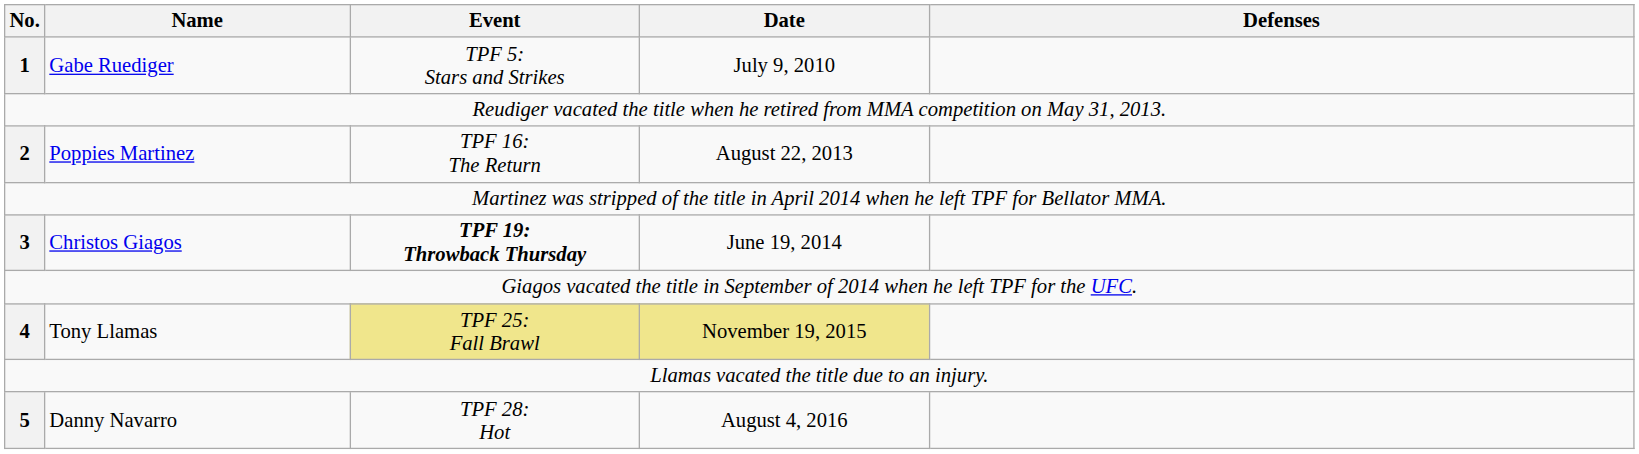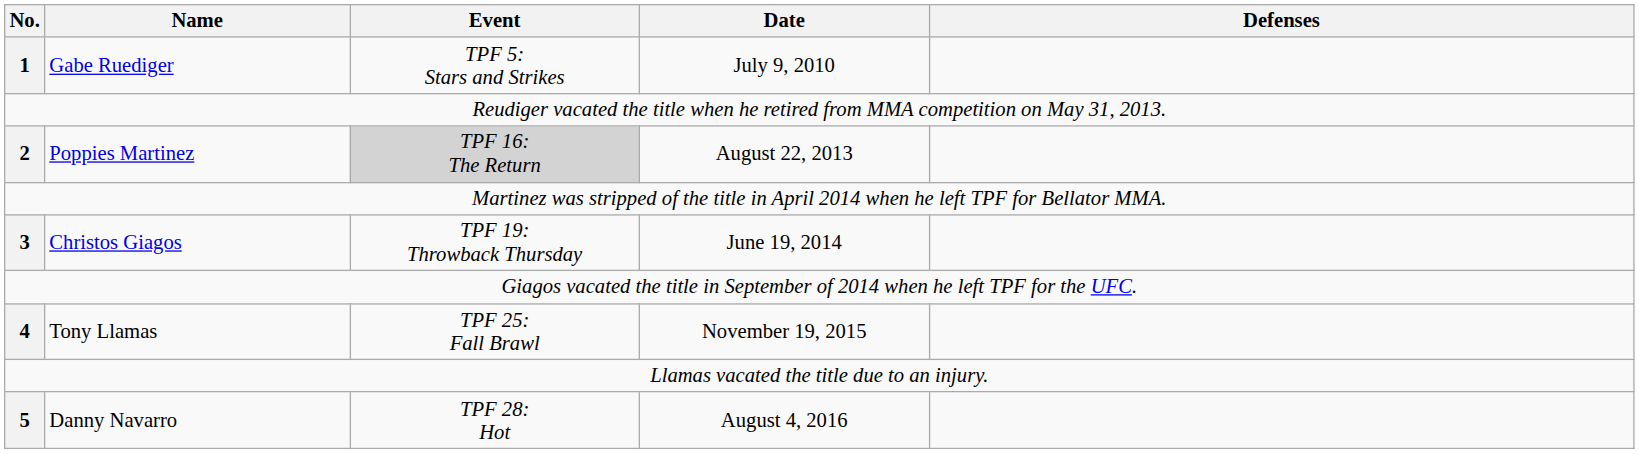(495, 153) no background -> (495, 153) lightgrey background
(495, 242) bold -> (495, 242) normal
(495, 331) khaki background -> (495, 331) no background
(784, 331) khaki background -> (784, 331) no background
